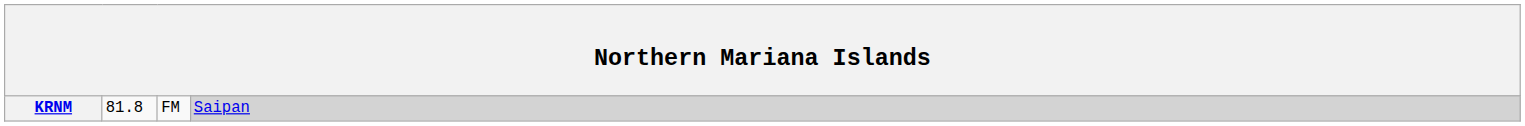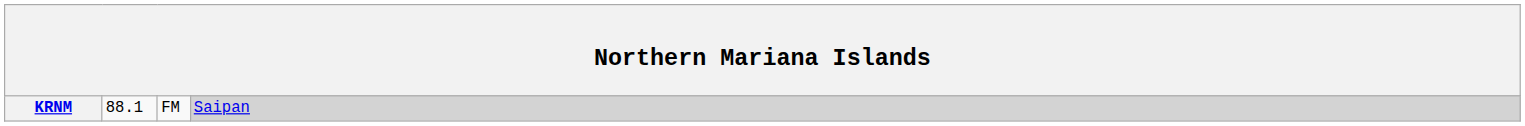(124, 108) 81.8 -> (124, 108) 88.1
